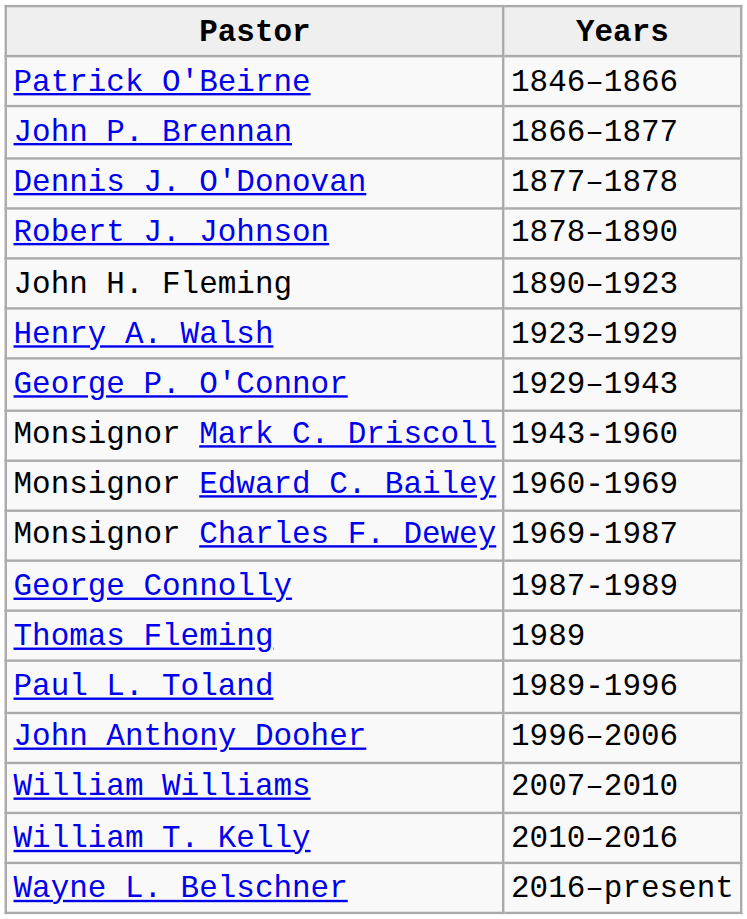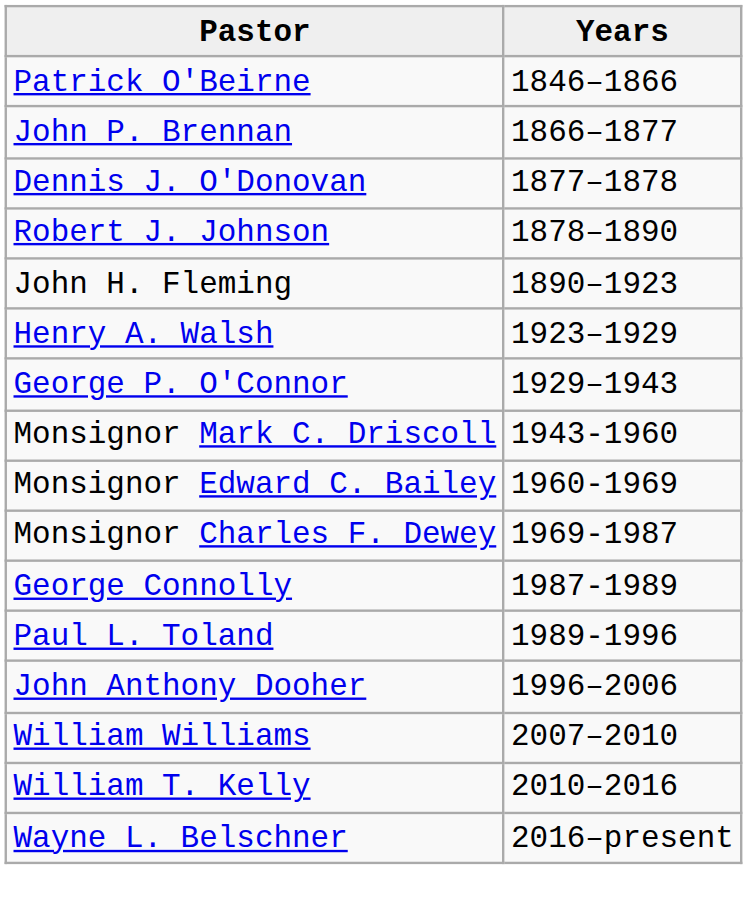- row: (143, 636)
